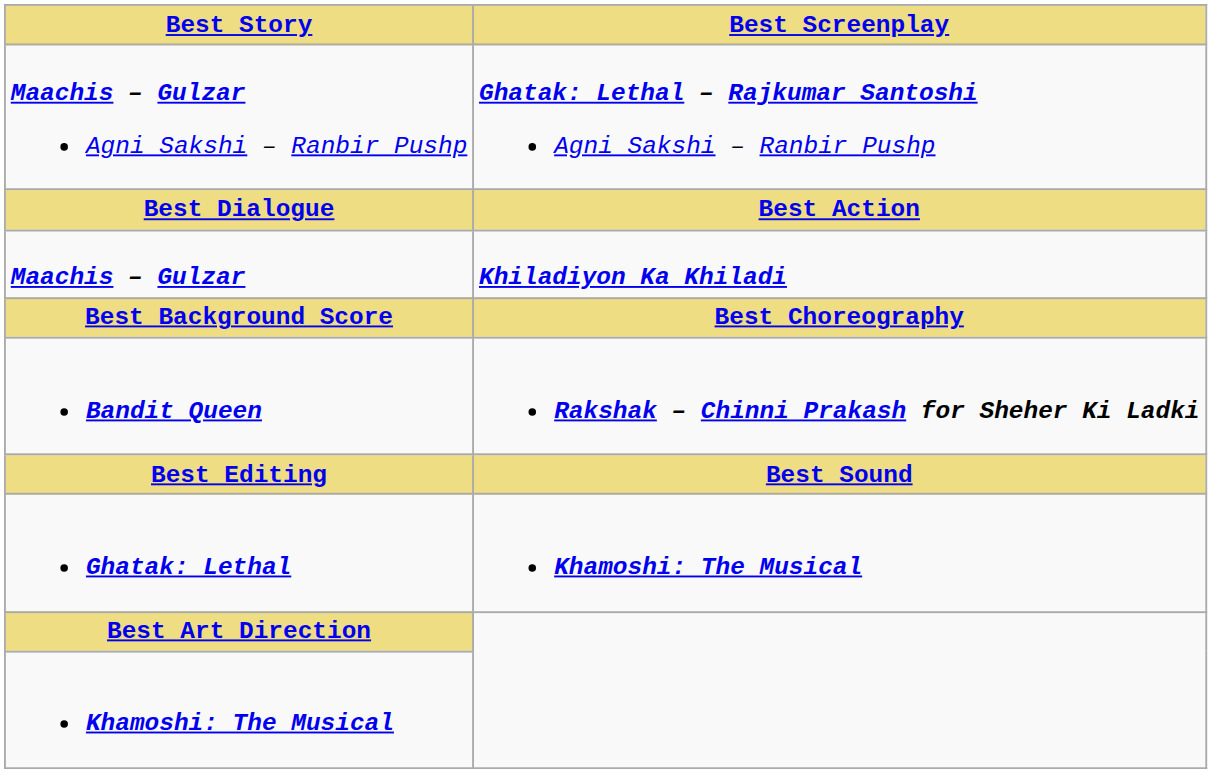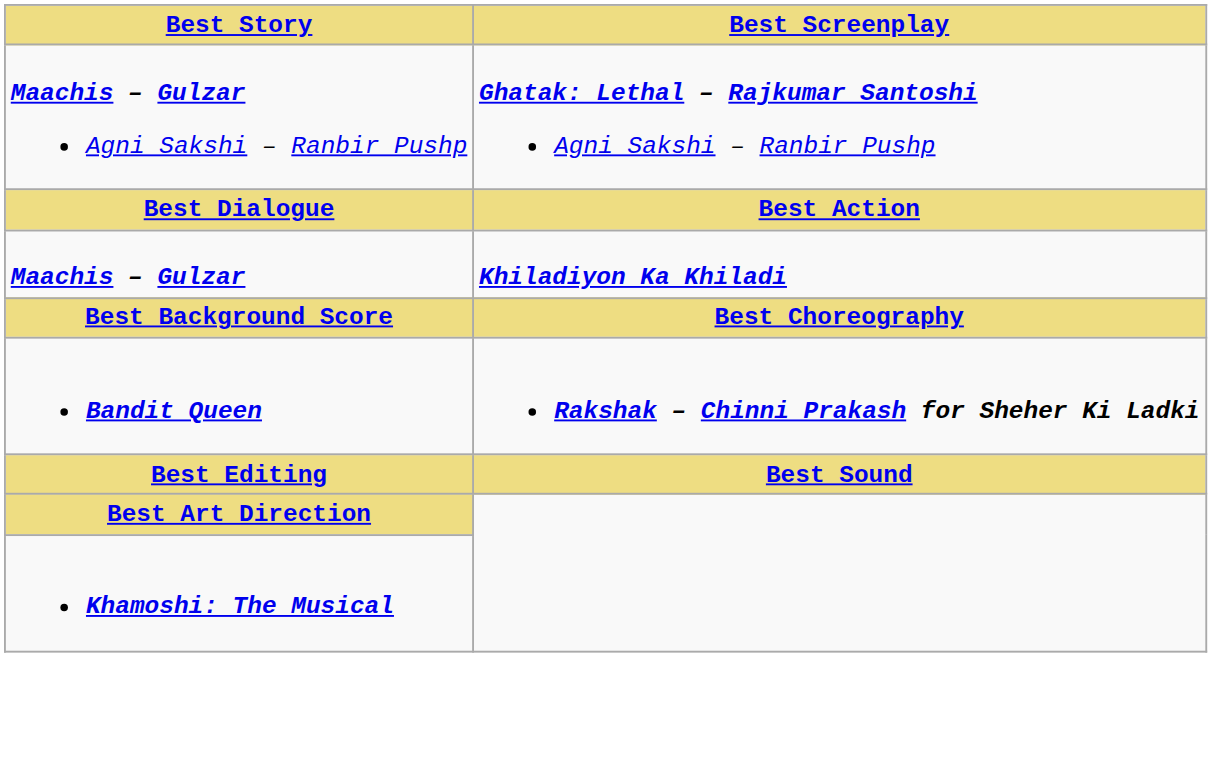- row: (239, 567)
